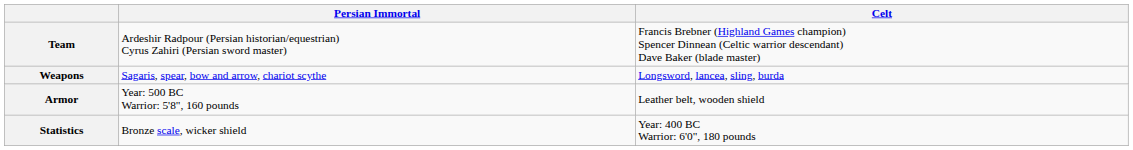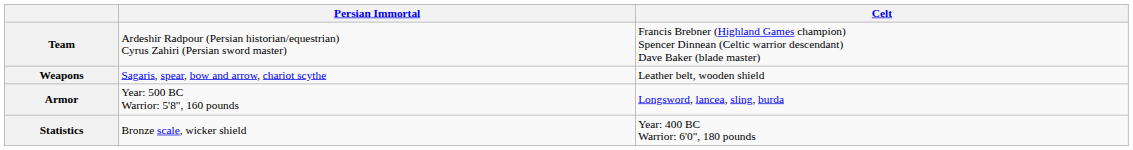(711, 75) Longsword, lancea, sling, burda -> (701, 75) Leather belt, wooden shield
(701, 99) Leather belt, wooden shield -> (711, 99) Longsword, lancea, sling, burda
